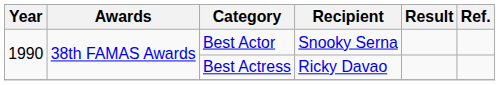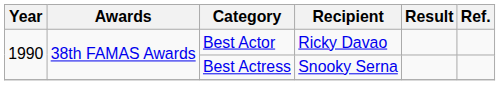(348, 42) Snooky Serna -> (343, 42) Ricky Davao
(343, 67) Ricky Davao -> (348, 67) Snooky Serna
